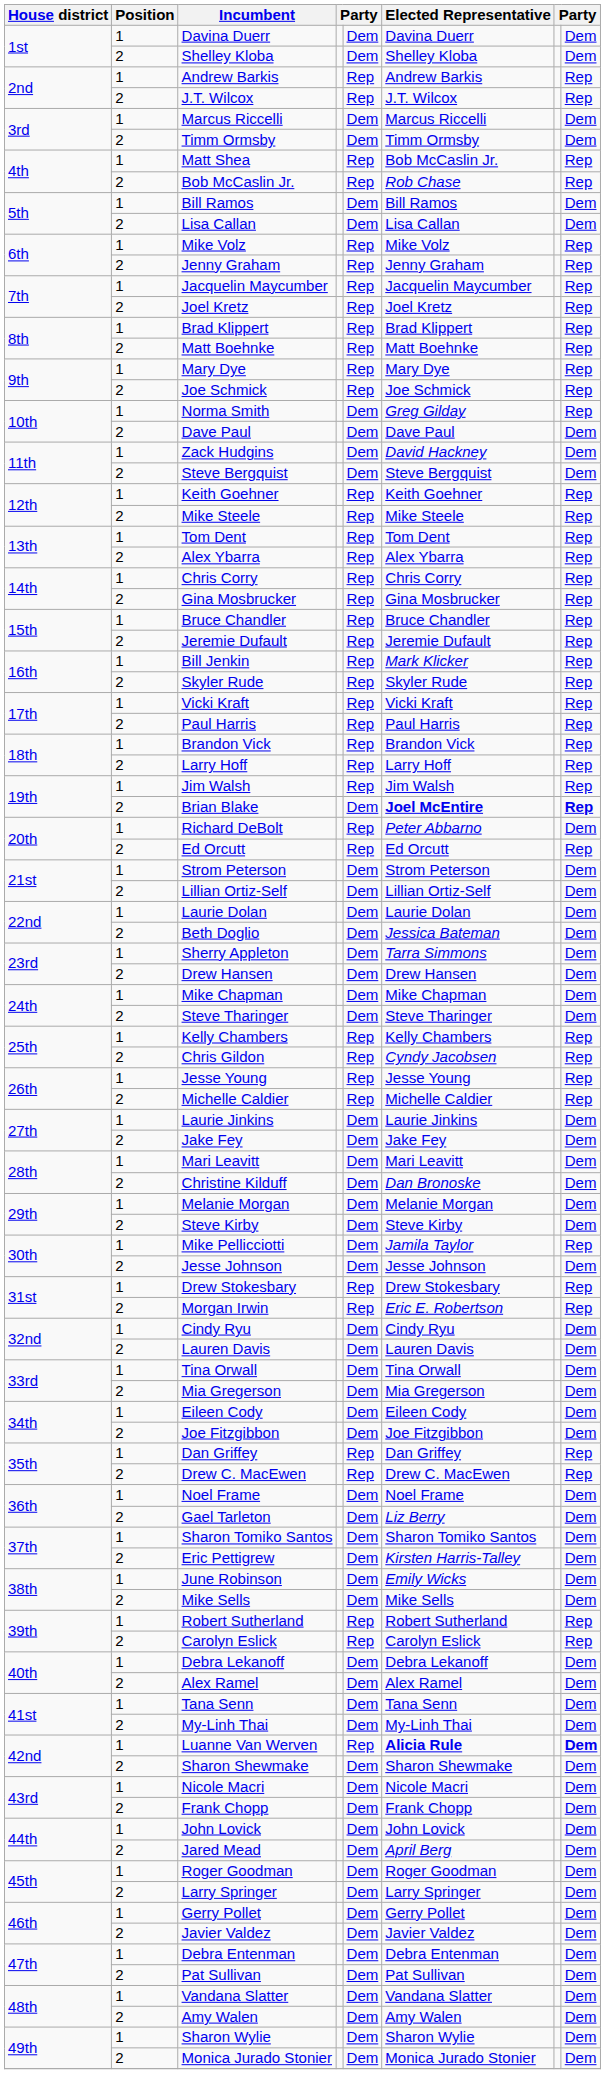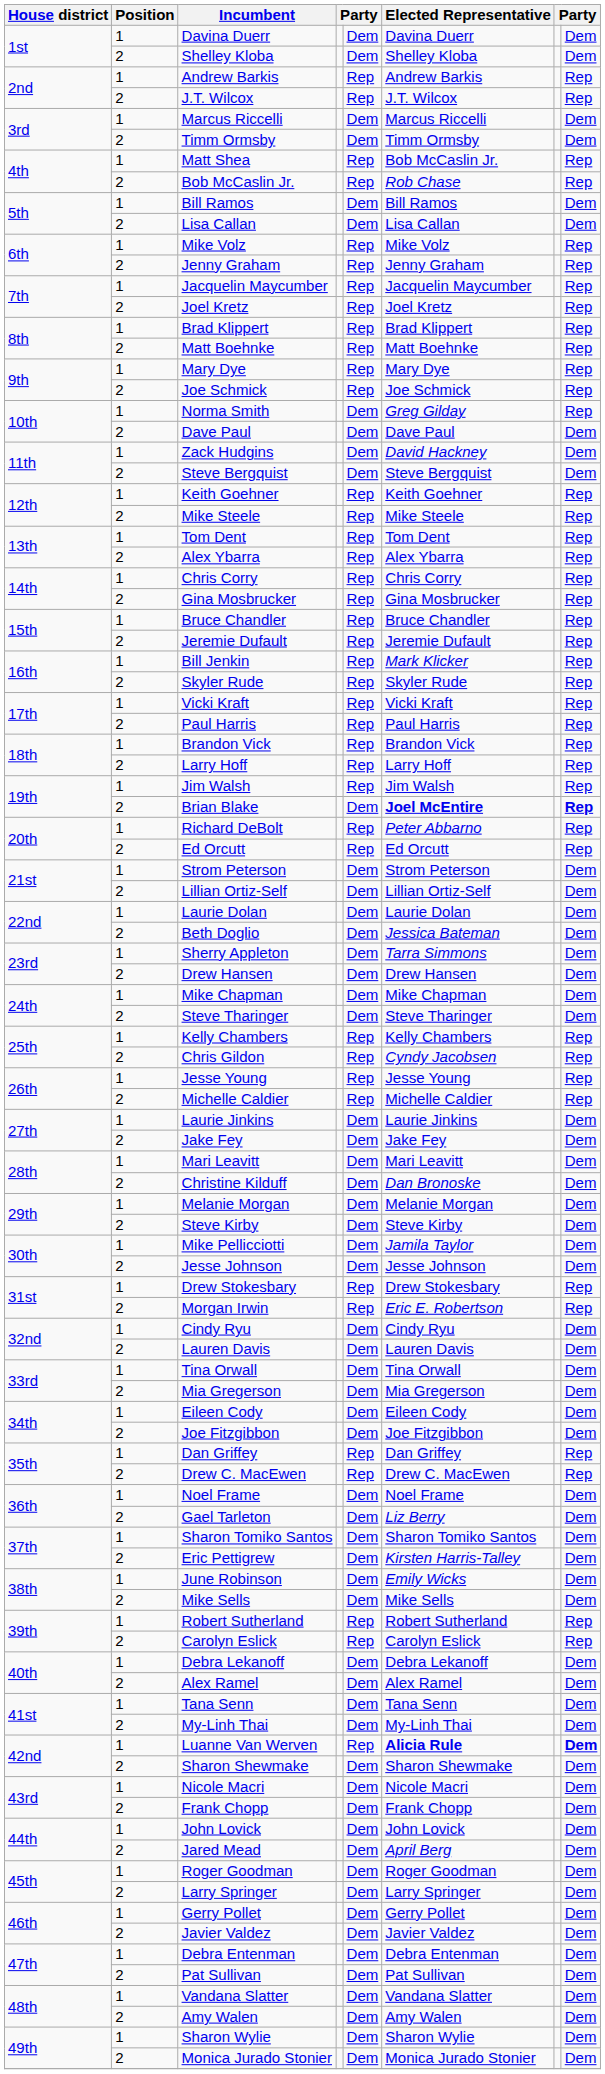(581, 828) Dem -> (579, 828) Rep
(579, 1245) Rep -> (581, 1245) Dem
